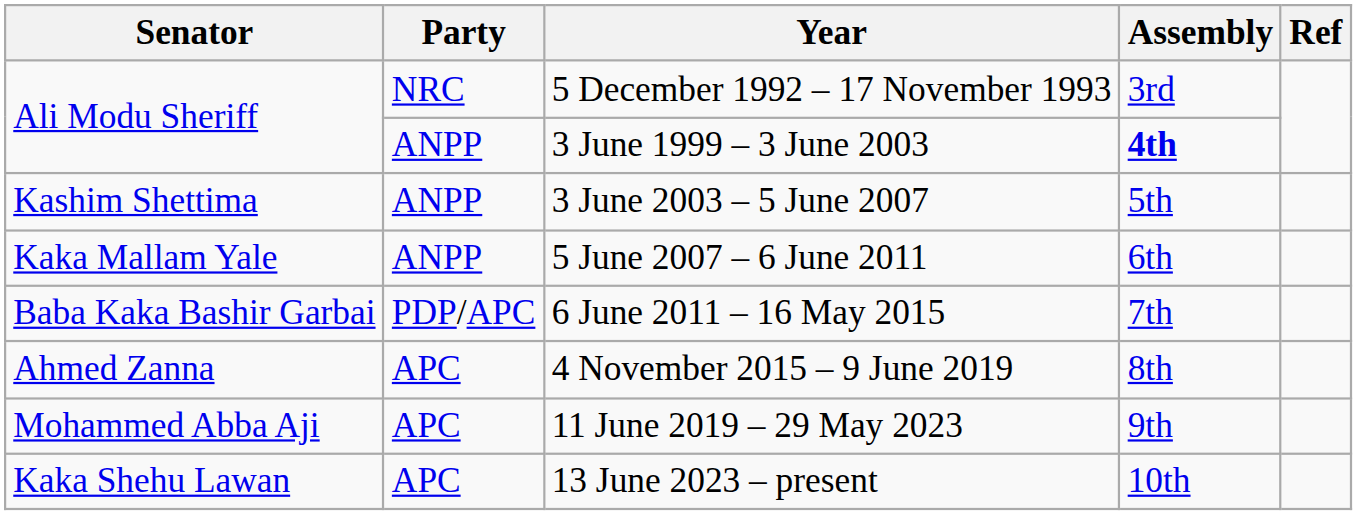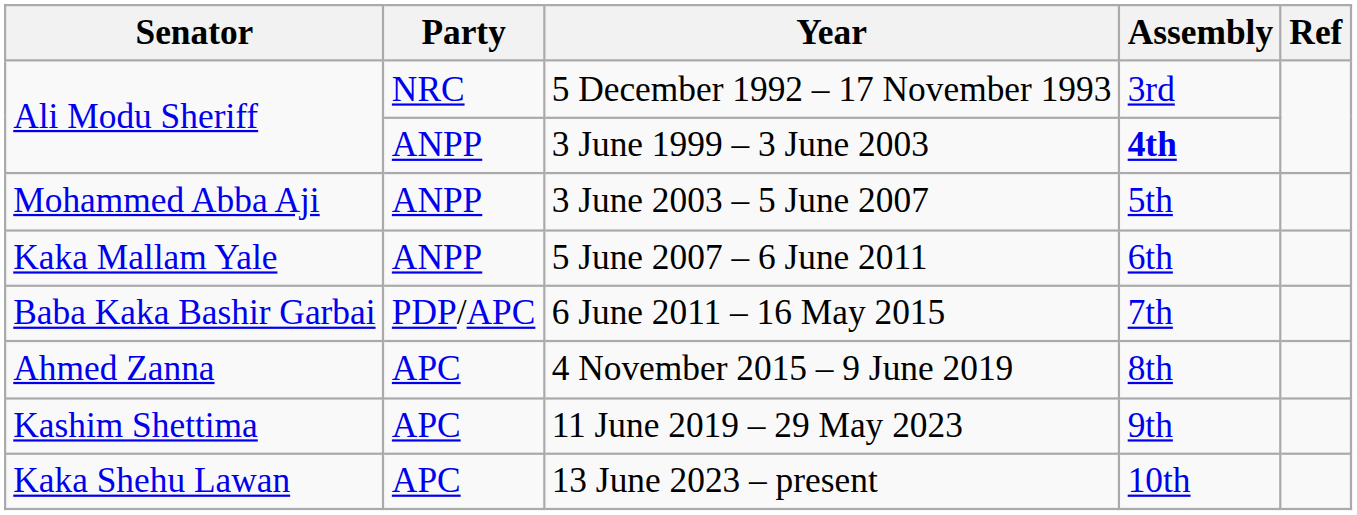(136, 200) Kashim Shettima -> (166, 200) Mohammed Abba Aji
(166, 425) Mohammed Abba Aji -> (136, 425) Kashim Shettima
